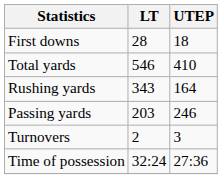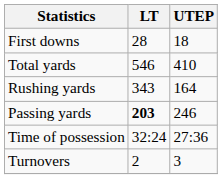(143, 112) normal -> (143, 112) bold
rows swapped: (39, 137) <-> (66, 161)
